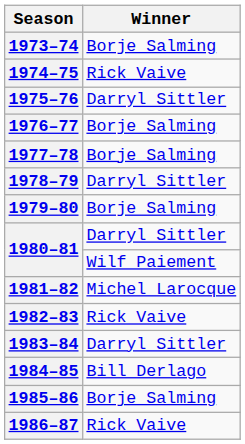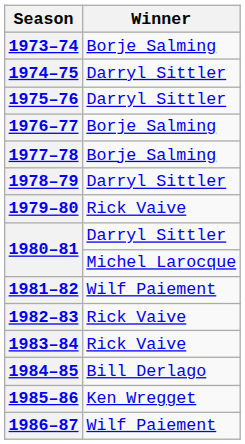(136, 73) Rick Vaive -> (156, 73) Darryl Sittler
(151, 209) Borje Salming -> (136, 209) Rick Vaive
(151, 263) Wilf Paiement -> (161, 263) Michel Larocque
(161, 290) Michel Larocque -> (151, 290) Wilf Paiement
(156, 344) Darryl Sittler -> (136, 344) Rick Vaive
(151, 399) Borje Salming -> (141, 399) Ken Wregget
(136, 426) Rick Vaive -> (151, 426) Wilf Paiement
